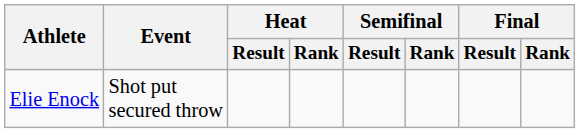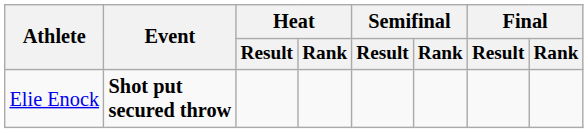(166, 98) normal -> (170, 98) bold
